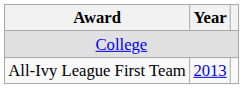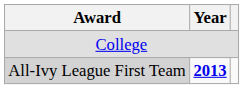(97, 70) no background -> (97, 70) lightgrey background
(210, 70) normal -> (210, 70) bold
